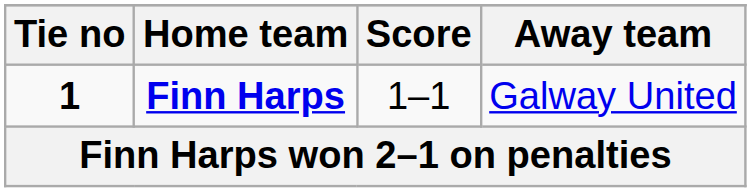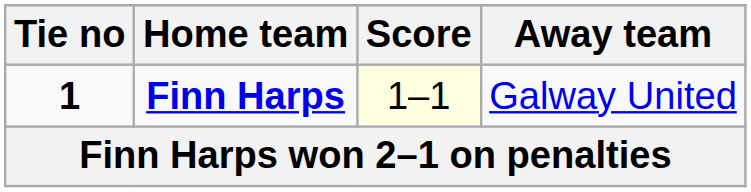(419, 95) no background -> (419, 95) lightyellow background
